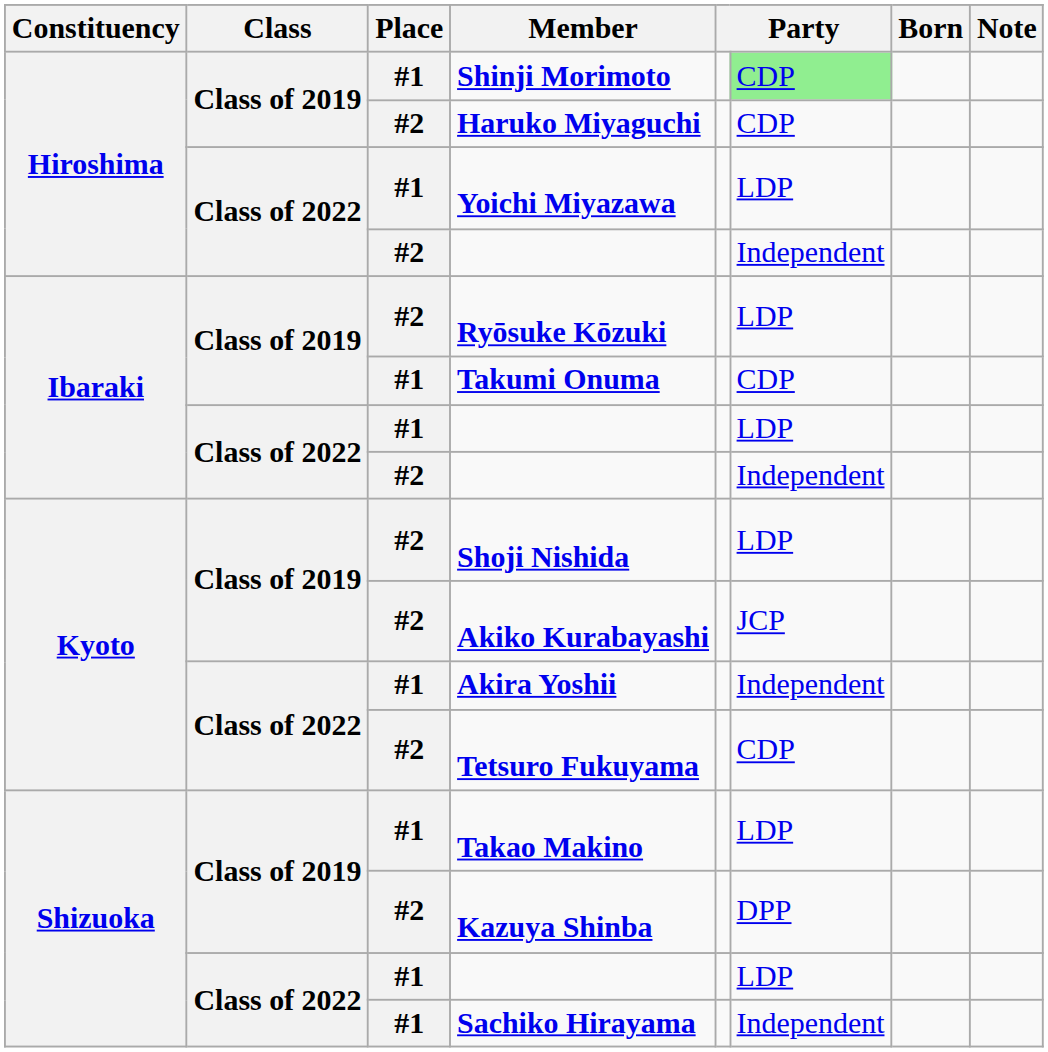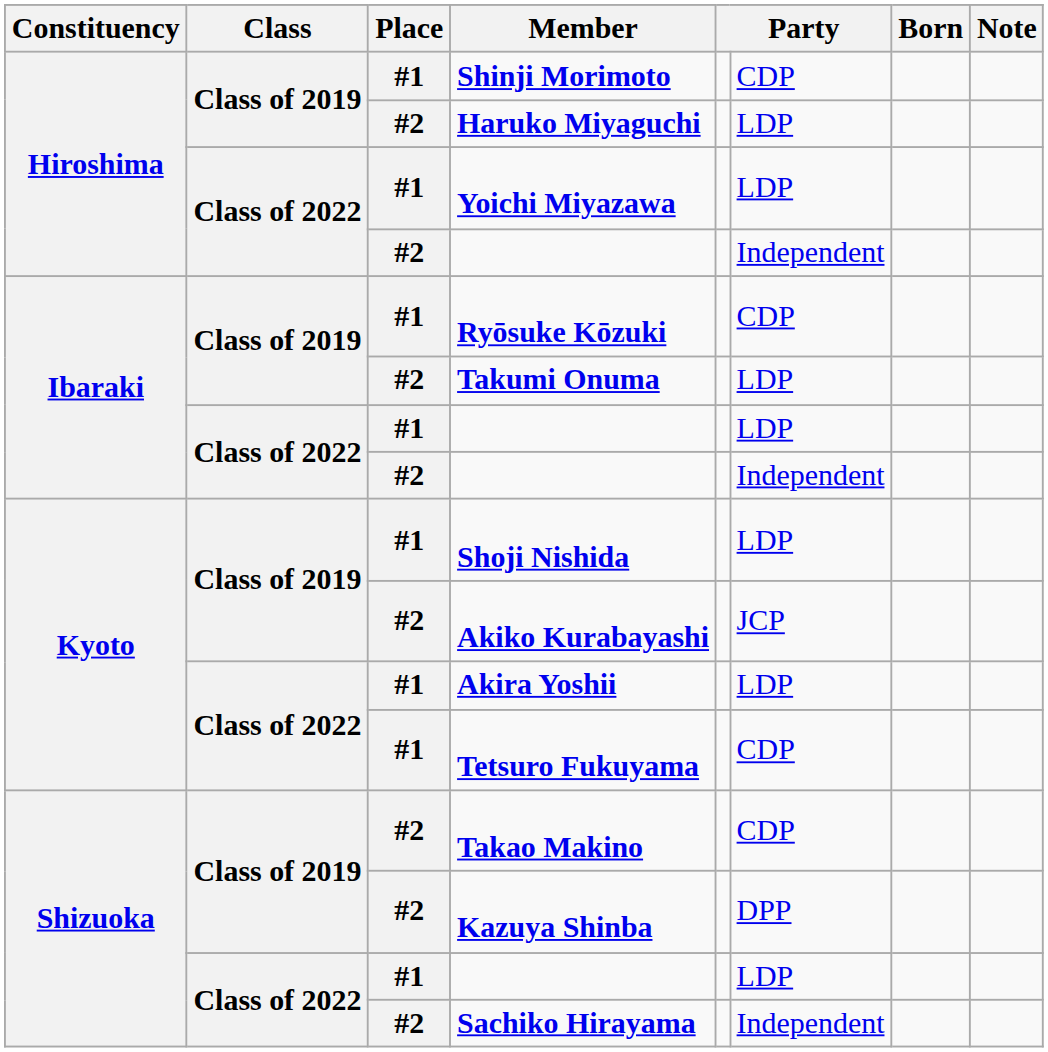(766, 75) lightgreen background -> (766, 75) no background
(766, 123) CDP -> (765, 123) LDP
(409, 315) #2 -> (409, 315) #1
(765, 315) LDP -> (766, 315) CDP
(409, 380) #1 -> (409, 380) #2
(766, 380) CDP -> (765, 380) LDP
(409, 539) #2 -> (409, 539) #1
(811, 684) Independent -> (765, 684) LDP
(409, 749) #2 -> (409, 749) #1
(409, 830) #1 -> (409, 830) #2
(765, 830) LDP -> (766, 830) CDP
(409, 1023) #1 -> (409, 1023) #2
